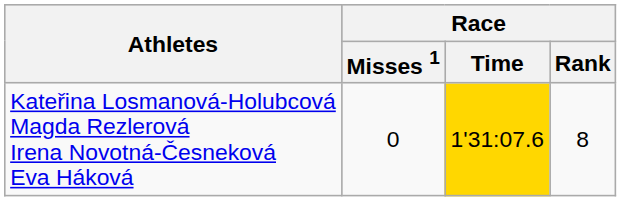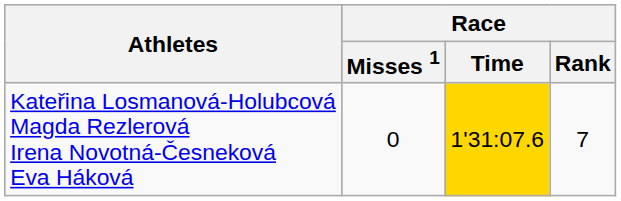(583, 140) 8 -> (583, 140) 7
